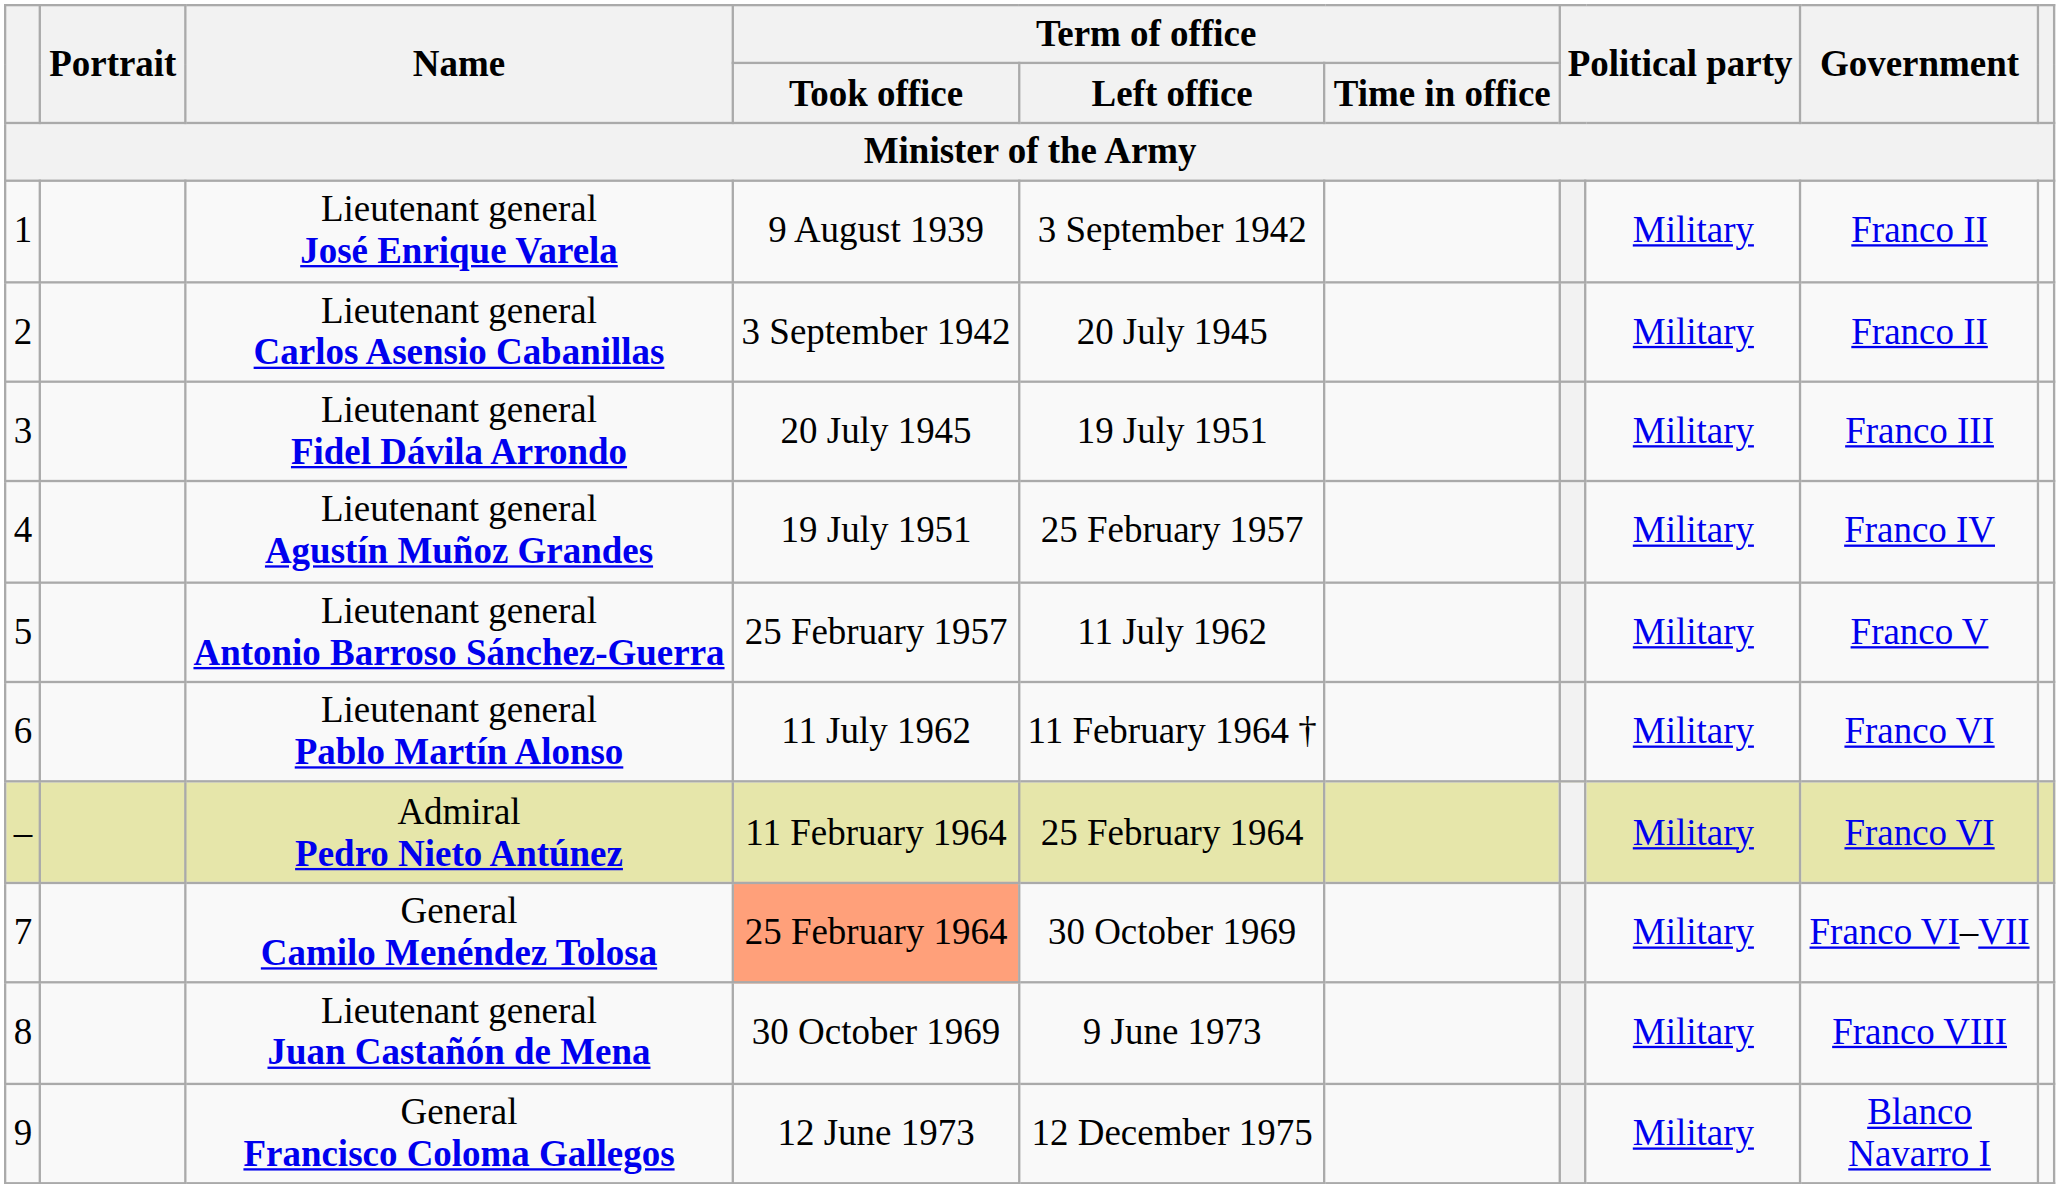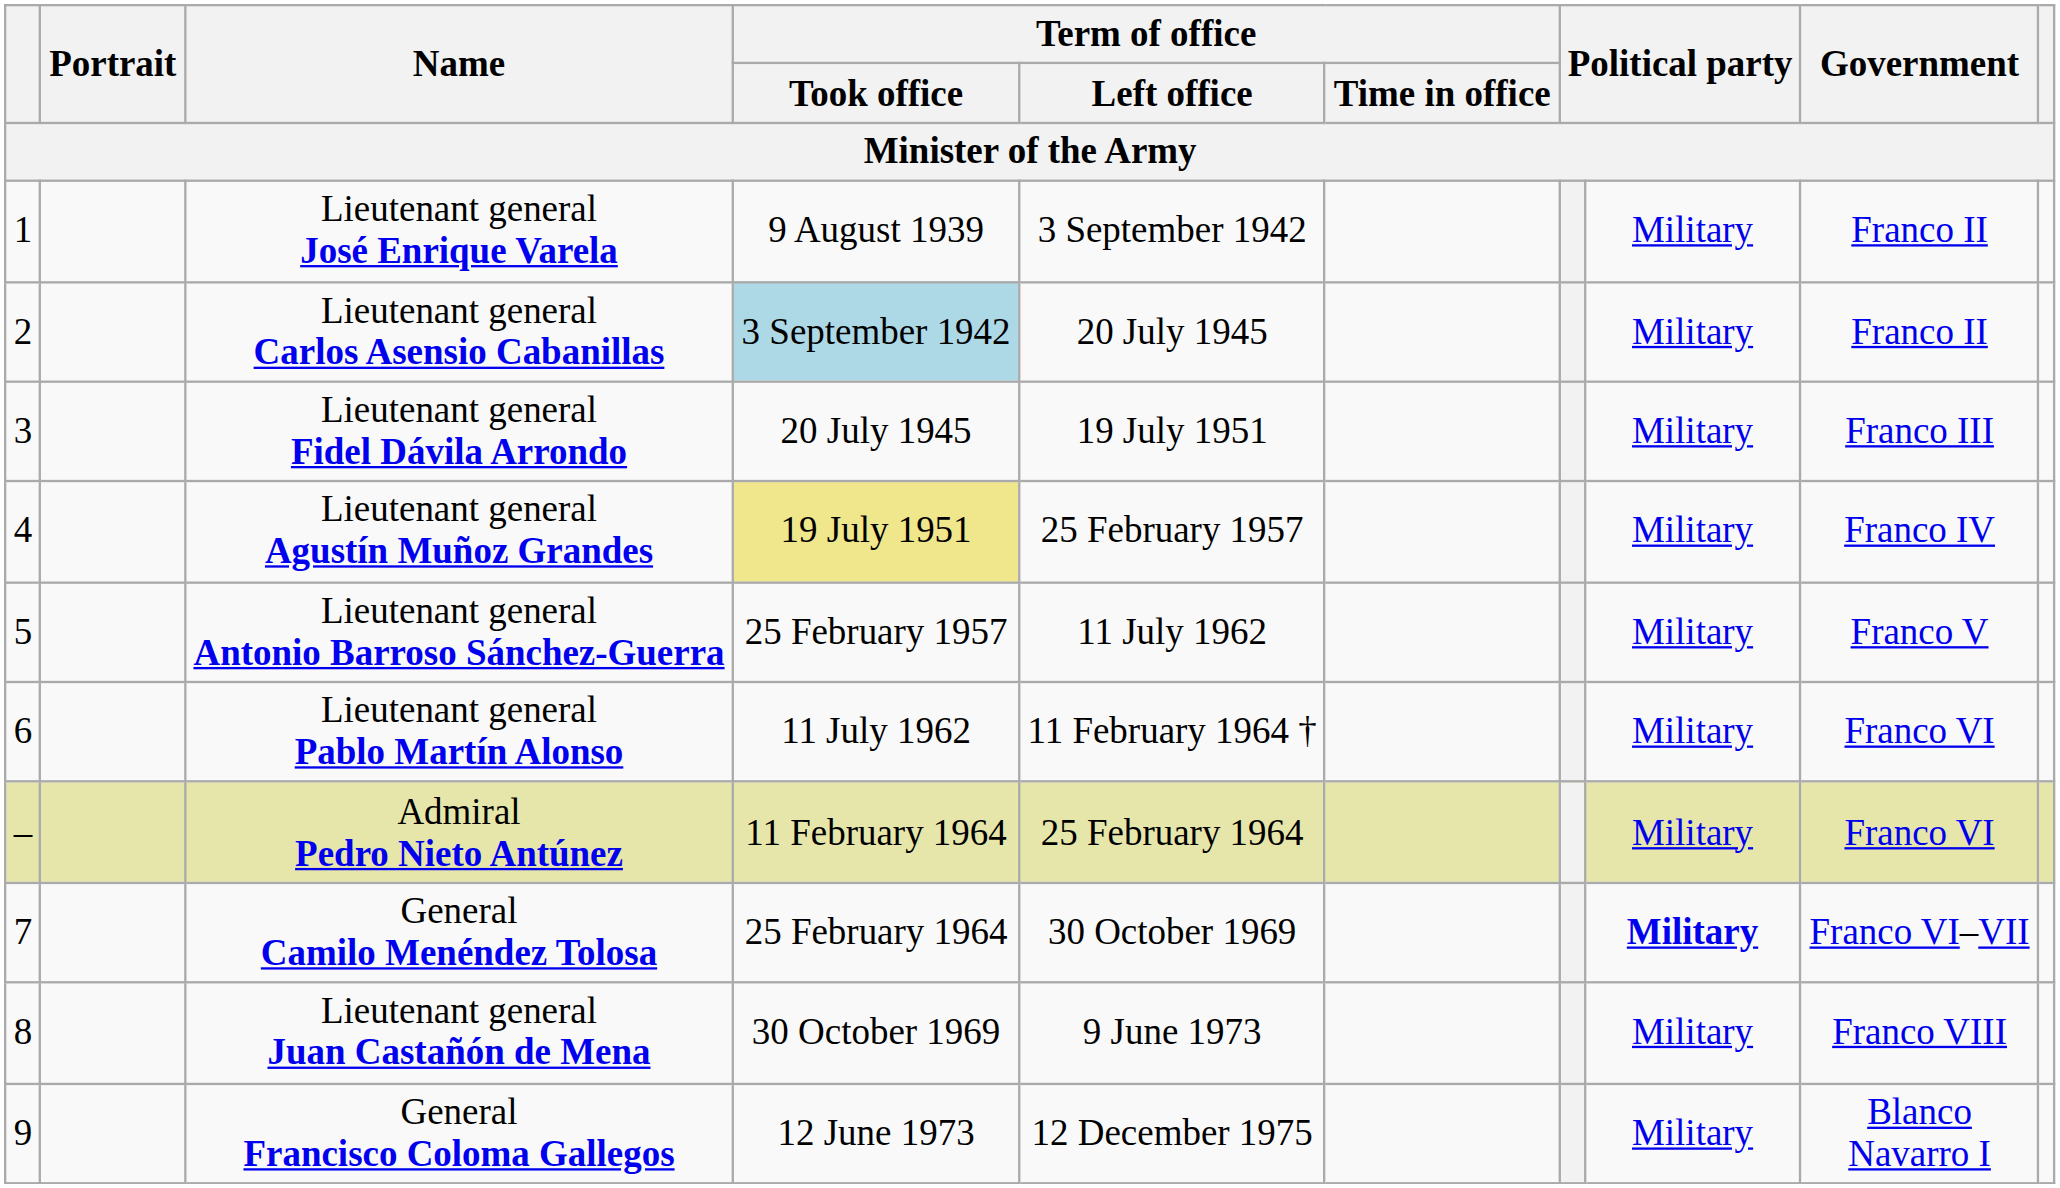(876, 330) no background -> (876, 330) lightblue background
(876, 531) no background -> (876, 531) khaki background
(876, 931) lightsalmon background -> (876, 931) no background
(1693, 931) normal -> (1693, 931) bold
